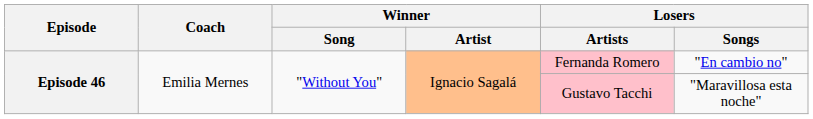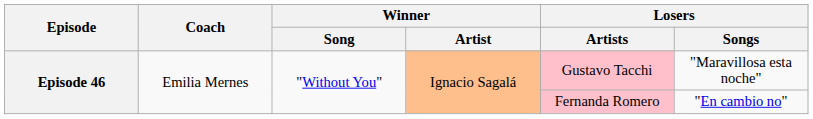(607, 62) Fernanda Romero -> (607, 70) Gustavo Tacchi
(741, 62) "En cambio no" -> (741, 70) "Maravillosa esta noche"
(607, 93) Gustavo Tacchi -> (607, 101) Fernanda Romero
(741, 93) "Maravillosa esta noche" -> (741, 101) "En cambio no"
